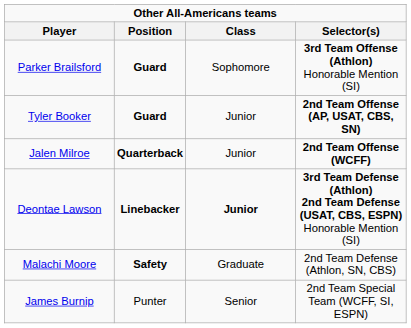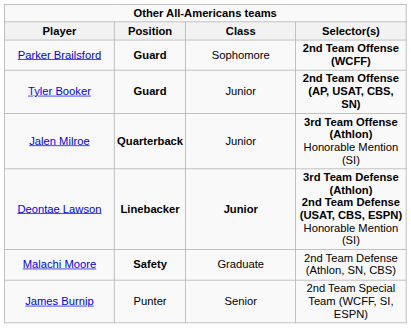(351, 67) 3rd Team Offense (Athlon) Honorable Mention (SI) -> (351, 55) 2nd Team Offense (WCFF)
(351, 153) 2nd Team Offense (WCFF) -> (351, 141) 3rd Team Offense (Athlon) Honorable Mention (SI)
